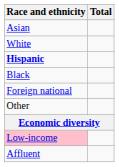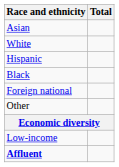(25, 59) bold -> (24, 59) normal
(32, 138) pink background -> (32, 138) no background
(23, 153) normal -> (24, 153) bold
